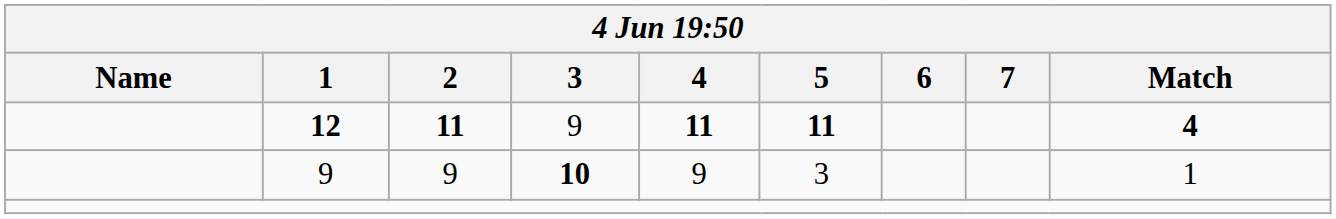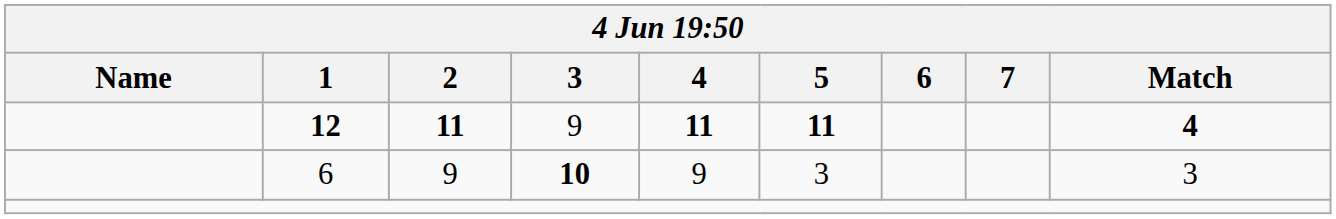(326, 174) 9 -> (326, 174) 6
(1190, 174) 1 -> (1190, 174) 3
